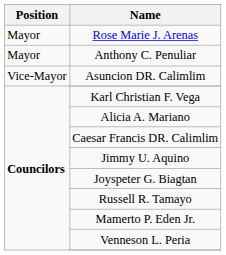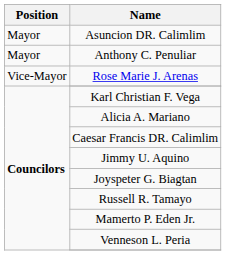(145, 35) Rose Marie J. Arenas -> (145, 35) Asuncion DR. Calimlim
(145, 76) Asuncion DR. Calimlim -> (145, 76) Rose Marie J. Arenas
